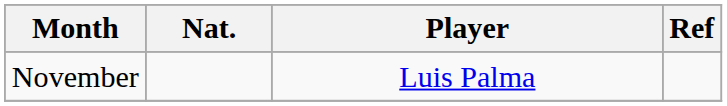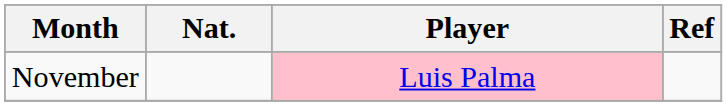(467, 76) no background -> (467, 76) pink background
